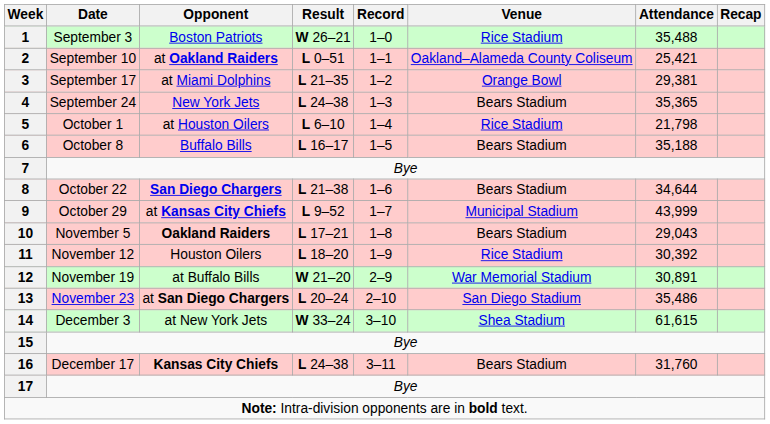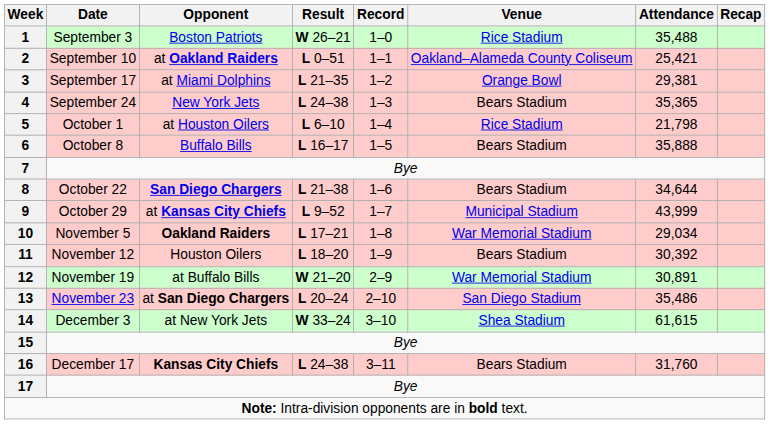(676, 146) 35,188 -> (676, 146) 35,888
(522, 233) Bears Stadium -> (522, 233) War Memorial Stadium
(676, 233) 29,043 -> (676, 233) 29,034
(522, 255) Rice Stadium -> (522, 255) Bears Stadium
